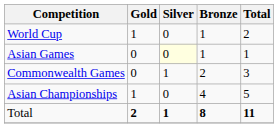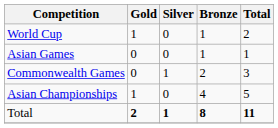(166, 53) lightyellow background -> (166, 53) no background
